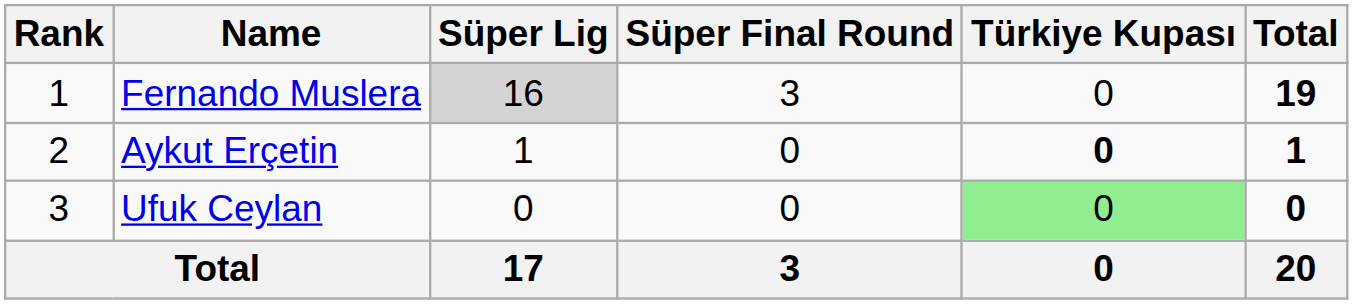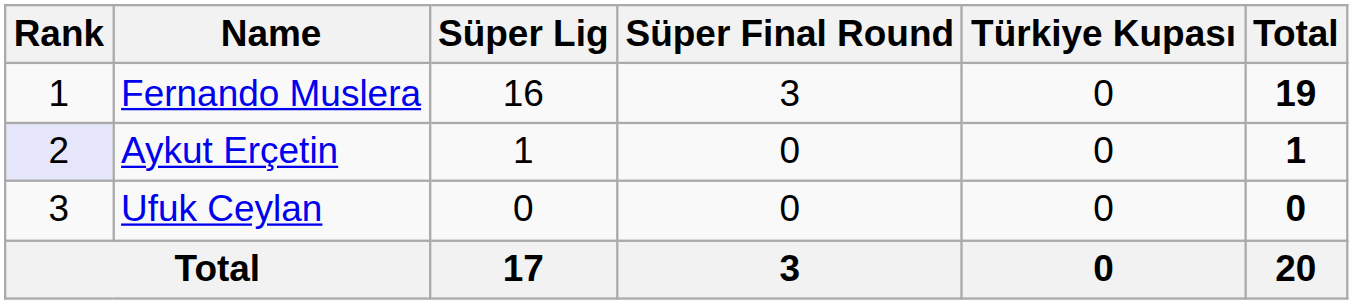(523, 92) lightgrey background -> (523, 92) no background
(59, 151) no background -> (59, 151) lavender background
(1104, 151) bold -> (1104, 151) normal
(1104, 209) lightgreen background -> (1104, 209) no background
